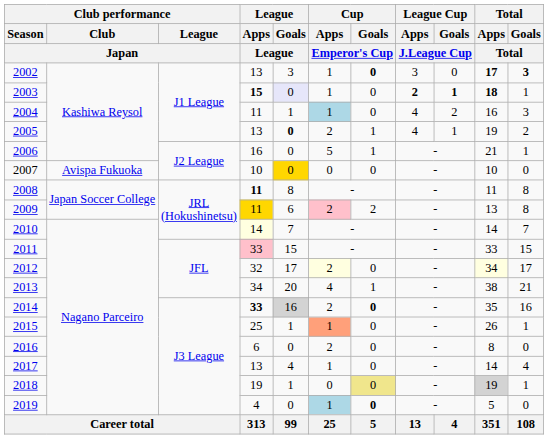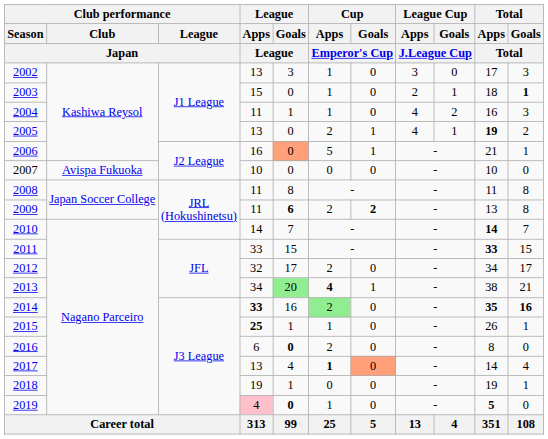(373, 72) bold -> (373, 72) normal
(491, 72) bold -> (491, 72) normal
(526, 72) bold -> (526, 72) normal
(256, 92) bold -> (256, 92) normal
(291, 92) lavender background -> (291, 92) no background
(415, 92) bold -> (415, 92) normal
(454, 92) bold -> (454, 92) normal
(491, 92) bold -> (491, 92) normal
(526, 92) normal -> (526, 92) bold
(330, 111) lightblue background -> (330, 111) no background
(291, 131) bold -> (291, 131) normal
(491, 131) normal -> (491, 131) bold
(291, 151) no background -> (291, 151) lightsalmon background
(291, 170) gold background -> (291, 170) no background
(256, 190) bold -> (256, 190) normal
(256, 209) gold background -> (256, 209) no background
(291, 209) normal -> (291, 209) bold
(330, 209) pink background -> (330, 209) no background
(373, 209) normal -> (373, 209) bold
(256, 229) lightyellow background -> (256, 229) no background
(491, 229) normal -> (491, 229) bold
(256, 248) pink background -> (256, 248) no background
(491, 248) normal -> (491, 248) bold
(330, 268) lightyellow background -> (330, 268) no background
(491, 268) lightyellow background -> (491, 268) no background
(291, 287) no background -> (291, 287) lightgreen background
(330, 287) normal -> (330, 287) bold
(291, 307) lightgrey background -> (291, 307) no background
(330, 307) no background -> (330, 307) lightgreen background
(373, 307) bold -> (373, 307) normal
(491, 307) normal -> (491, 307) bold
(526, 307) normal -> (526, 307) bold
(256, 326) normal -> (256, 326) bold
(330, 326) lightsalmon background -> (330, 326) no background
(291, 346) normal -> (291, 346) bold
(330, 365) normal -> (330, 365) bold
(373, 365) no background -> (373, 365) lightsalmon background
(373, 385) khaki background -> (373, 385) no background
(491, 385) lightgrey background -> (491, 385) no background
(256, 405) no background -> (256, 405) pink background
(291, 405) normal -> (291, 405) bold
(330, 405) lightblue background -> (330, 405) no background
(373, 405) bold -> (373, 405) normal
(491, 405) normal -> (491, 405) bold
